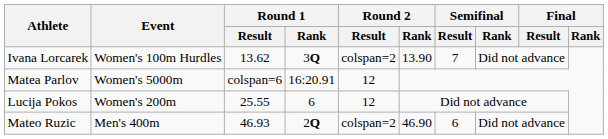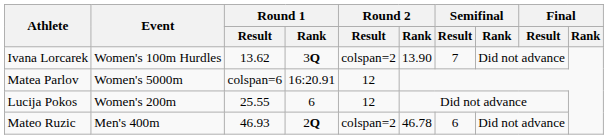(417, 123) 46.90 -> (417, 123) 46.78
